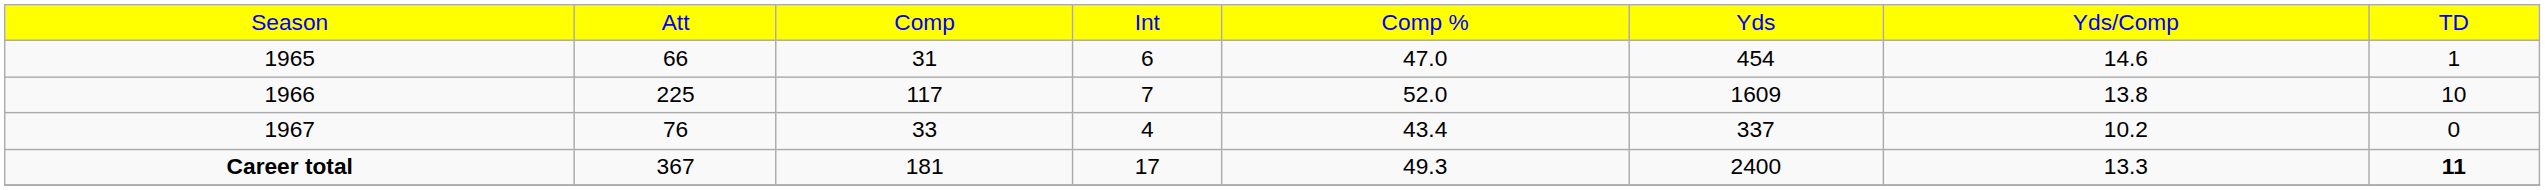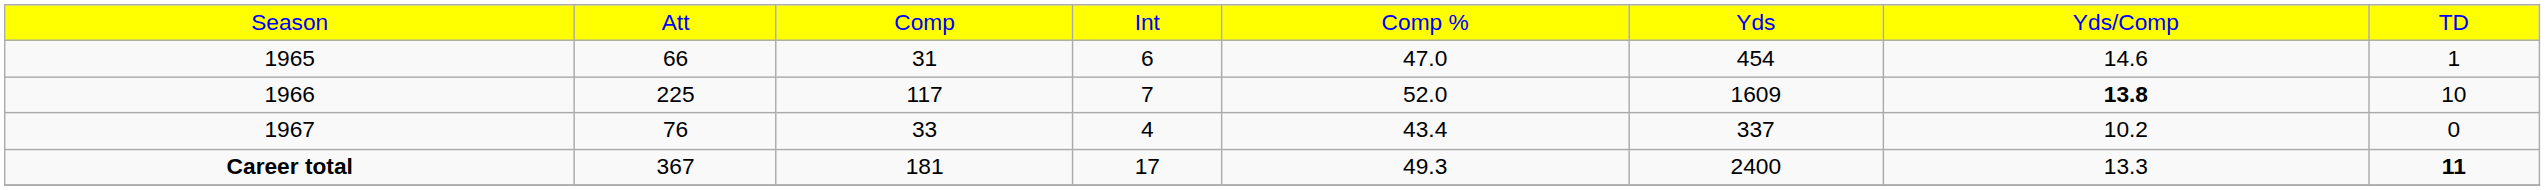(2126, 94) normal -> (2126, 94) bold
